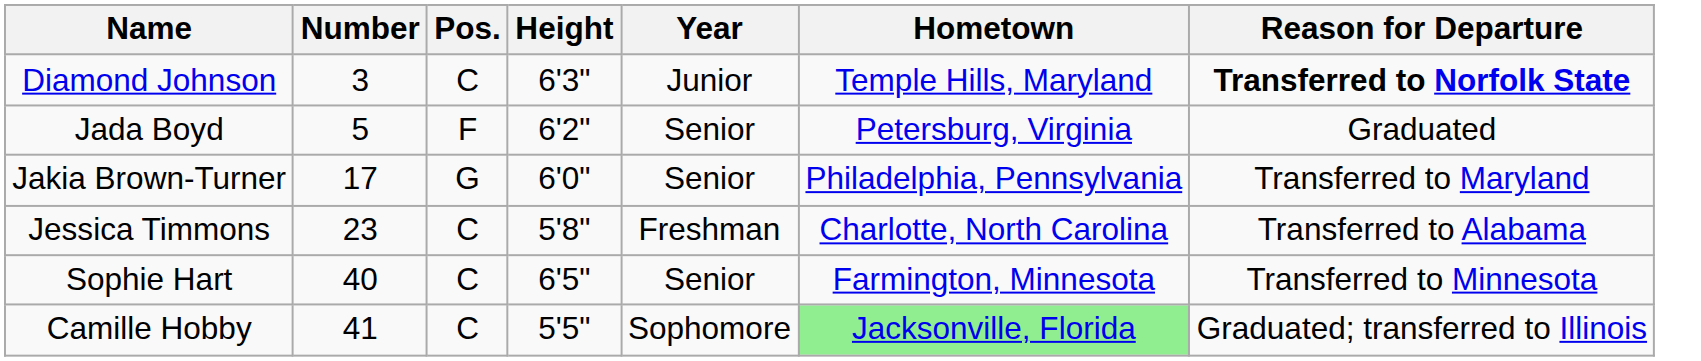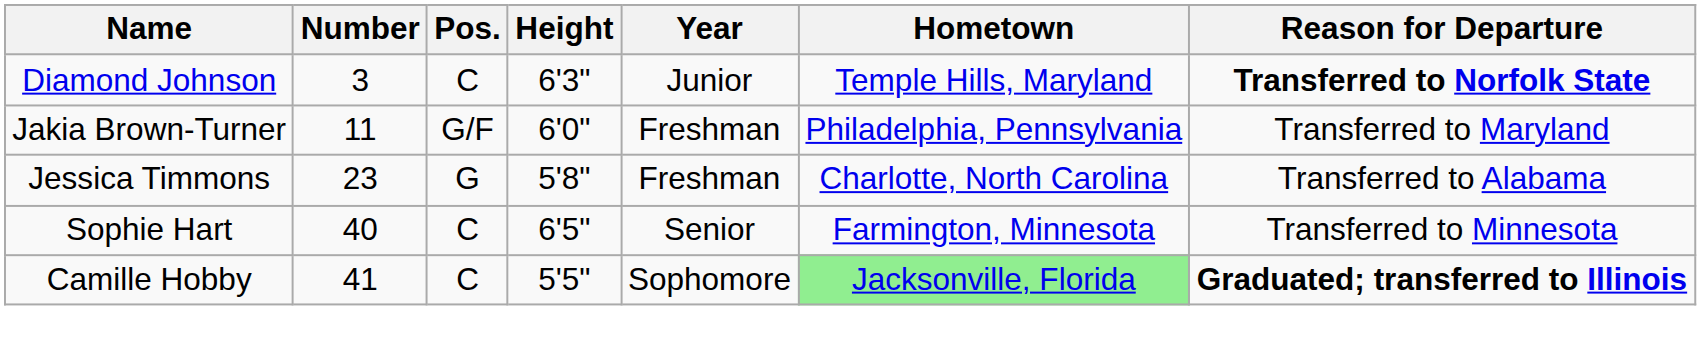- row: (149, 129)
(360, 179) 17 -> (360, 129) 11
(468, 179) G -> (468, 129) G/F
(709, 179) Senior -> (709, 129) Freshman
(468, 229) C -> (468, 179) G
(1422, 329) normal -> (1442, 279) bold
